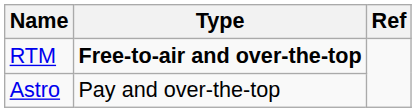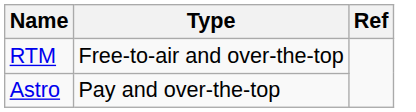(220, 55) bold -> (211, 55) normal
